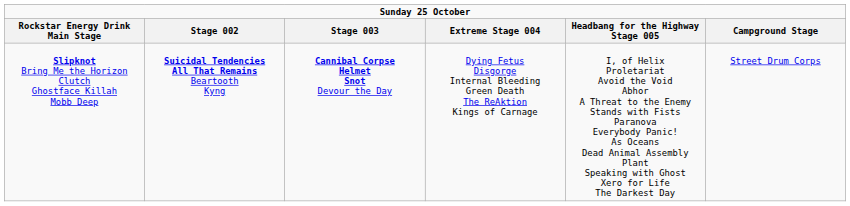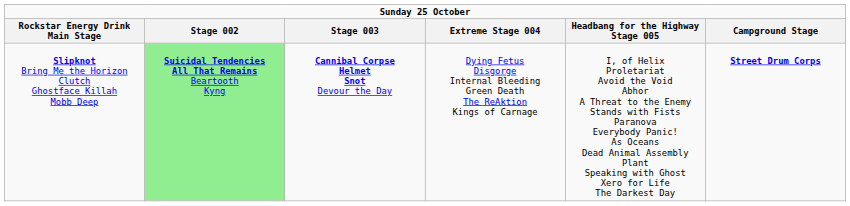(215, 76) no background -> (215, 76) lightgreen background
(775, 61) normal -> (775, 61) bold
